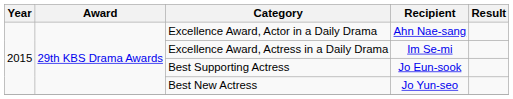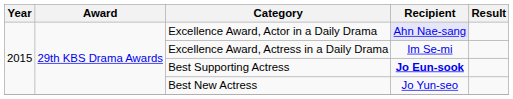(430, 31) no background -> (430, 31) lavender background
(430, 67) normal -> (430, 67) bold
